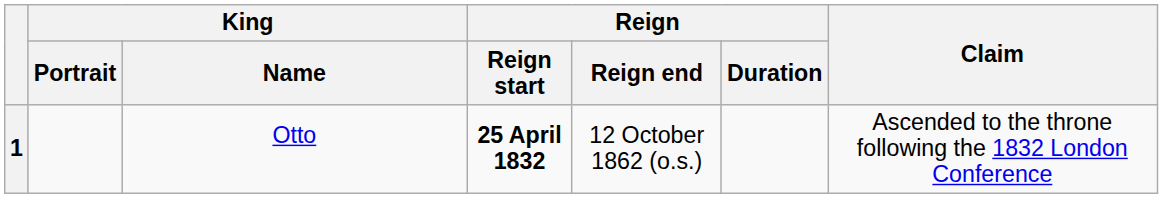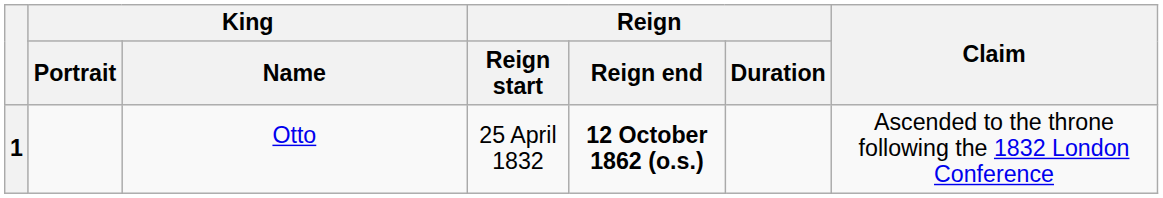(519, 148) bold -> (518, 148) normal
(647, 148) normal -> (647, 148) bold
